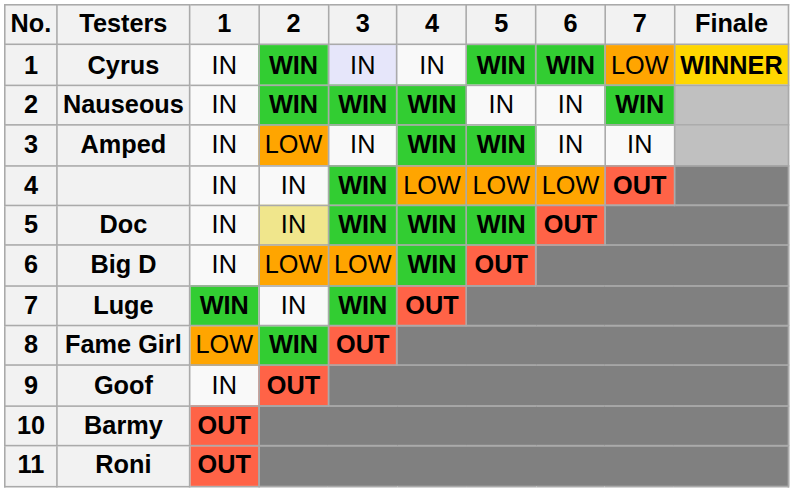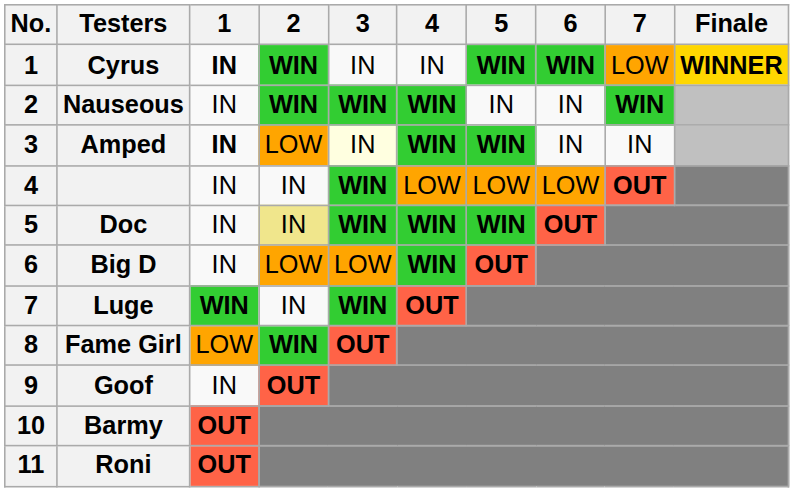(224, 64) normal -> (224, 64) bold
(363, 64) lavender background -> (363, 64) no background
(224, 144) normal -> (224, 144) bold
(363, 144) no background -> (363, 144) lightyellow background
